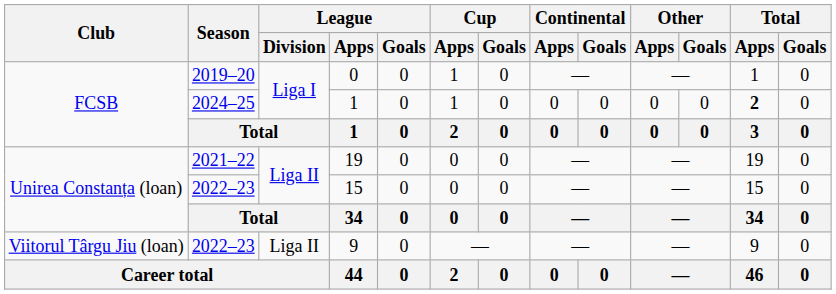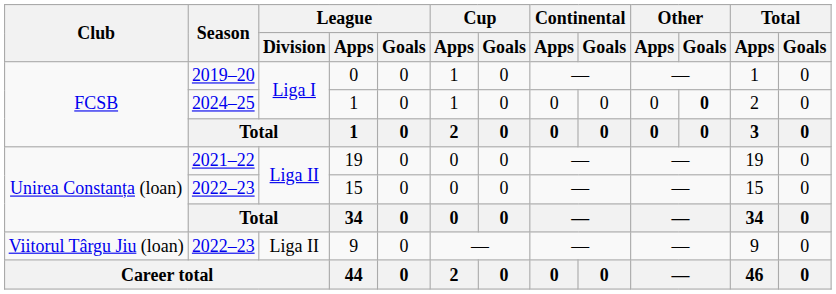(704, 103) normal -> (704, 103) bold
(755, 103) bold -> (755, 103) normal
